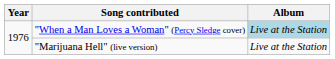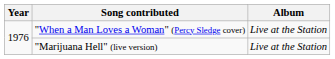(289, 29) lightblue background -> (289, 29) no background
